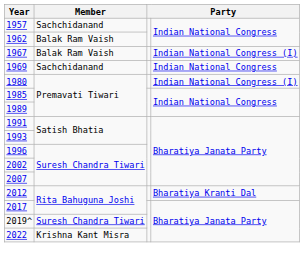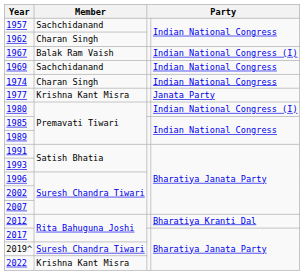(75, 39) Balak Ram Vaish -> (67, 39) Charan Singh
+ row: (17, 81)
+ row: (17, 95)
